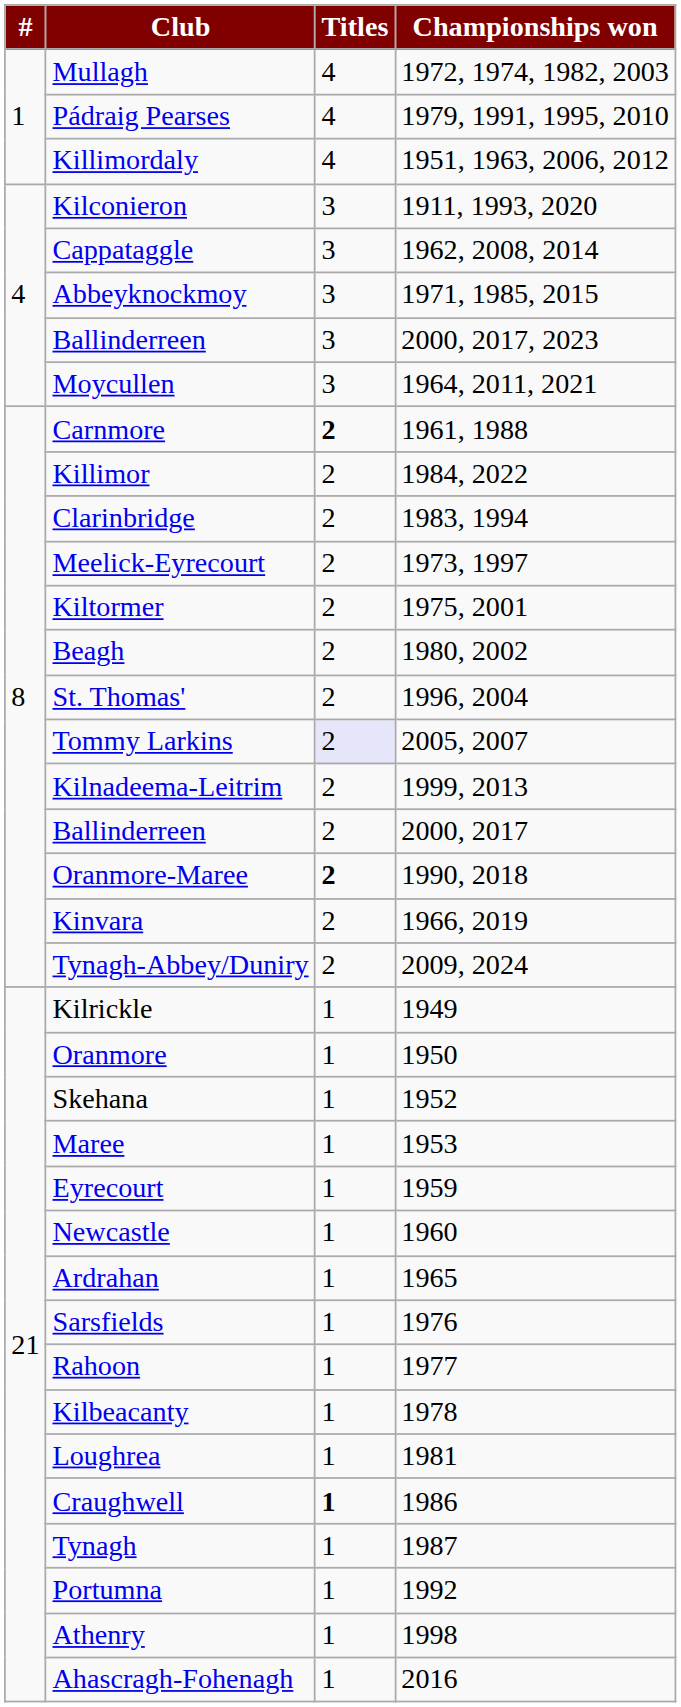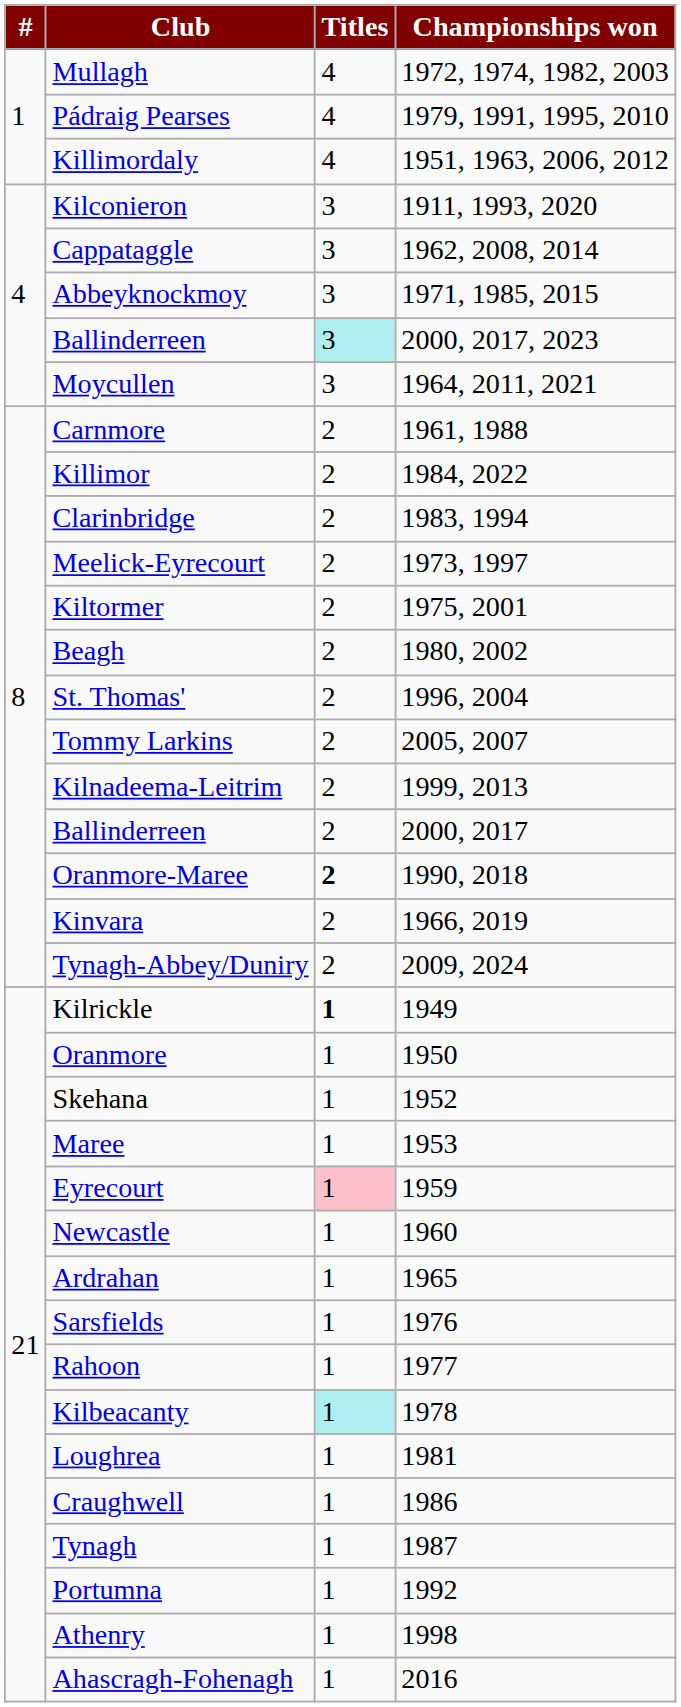(329, 339) no background -> (329, 339) paleturquoise background
(329, 428) bold -> (329, 428) normal
(329, 741) lavender background -> (329, 741) no background
(329, 1009) normal -> (329, 1009) bold
(329, 1187) no background -> (329, 1187) pink background
(329, 1411) no background -> (329, 1411) paleturquoise background
(329, 1500) bold -> (329, 1500) normal
